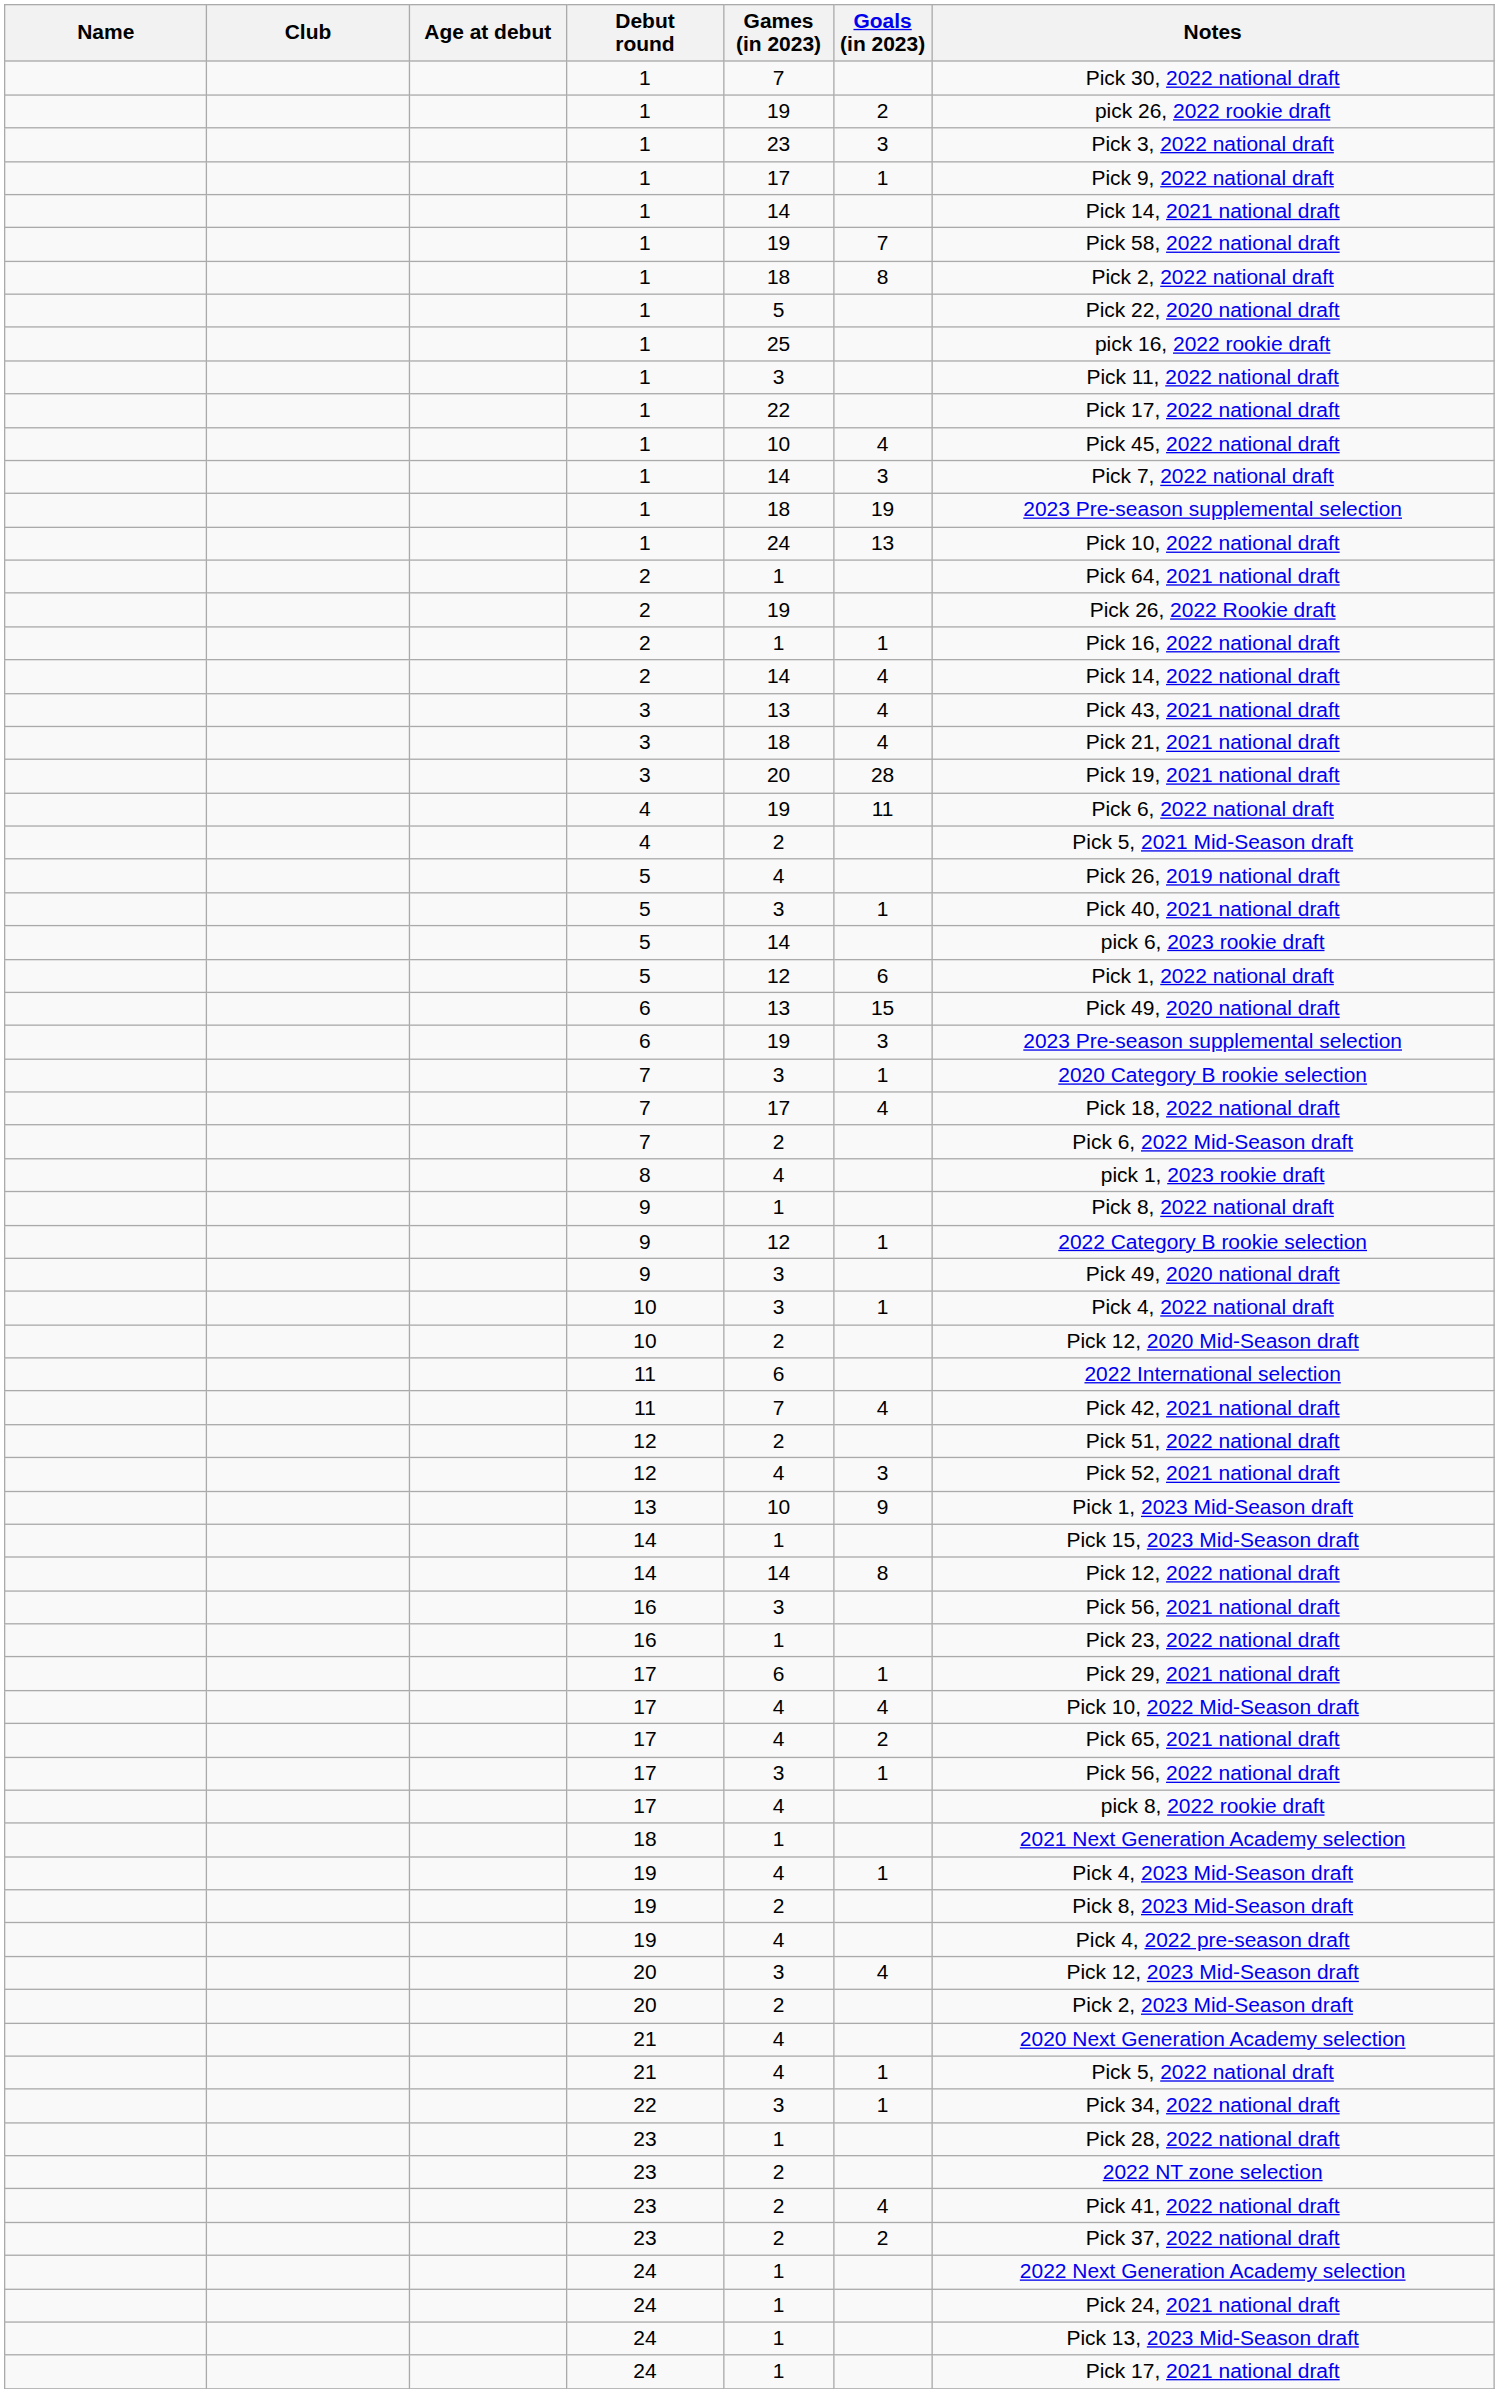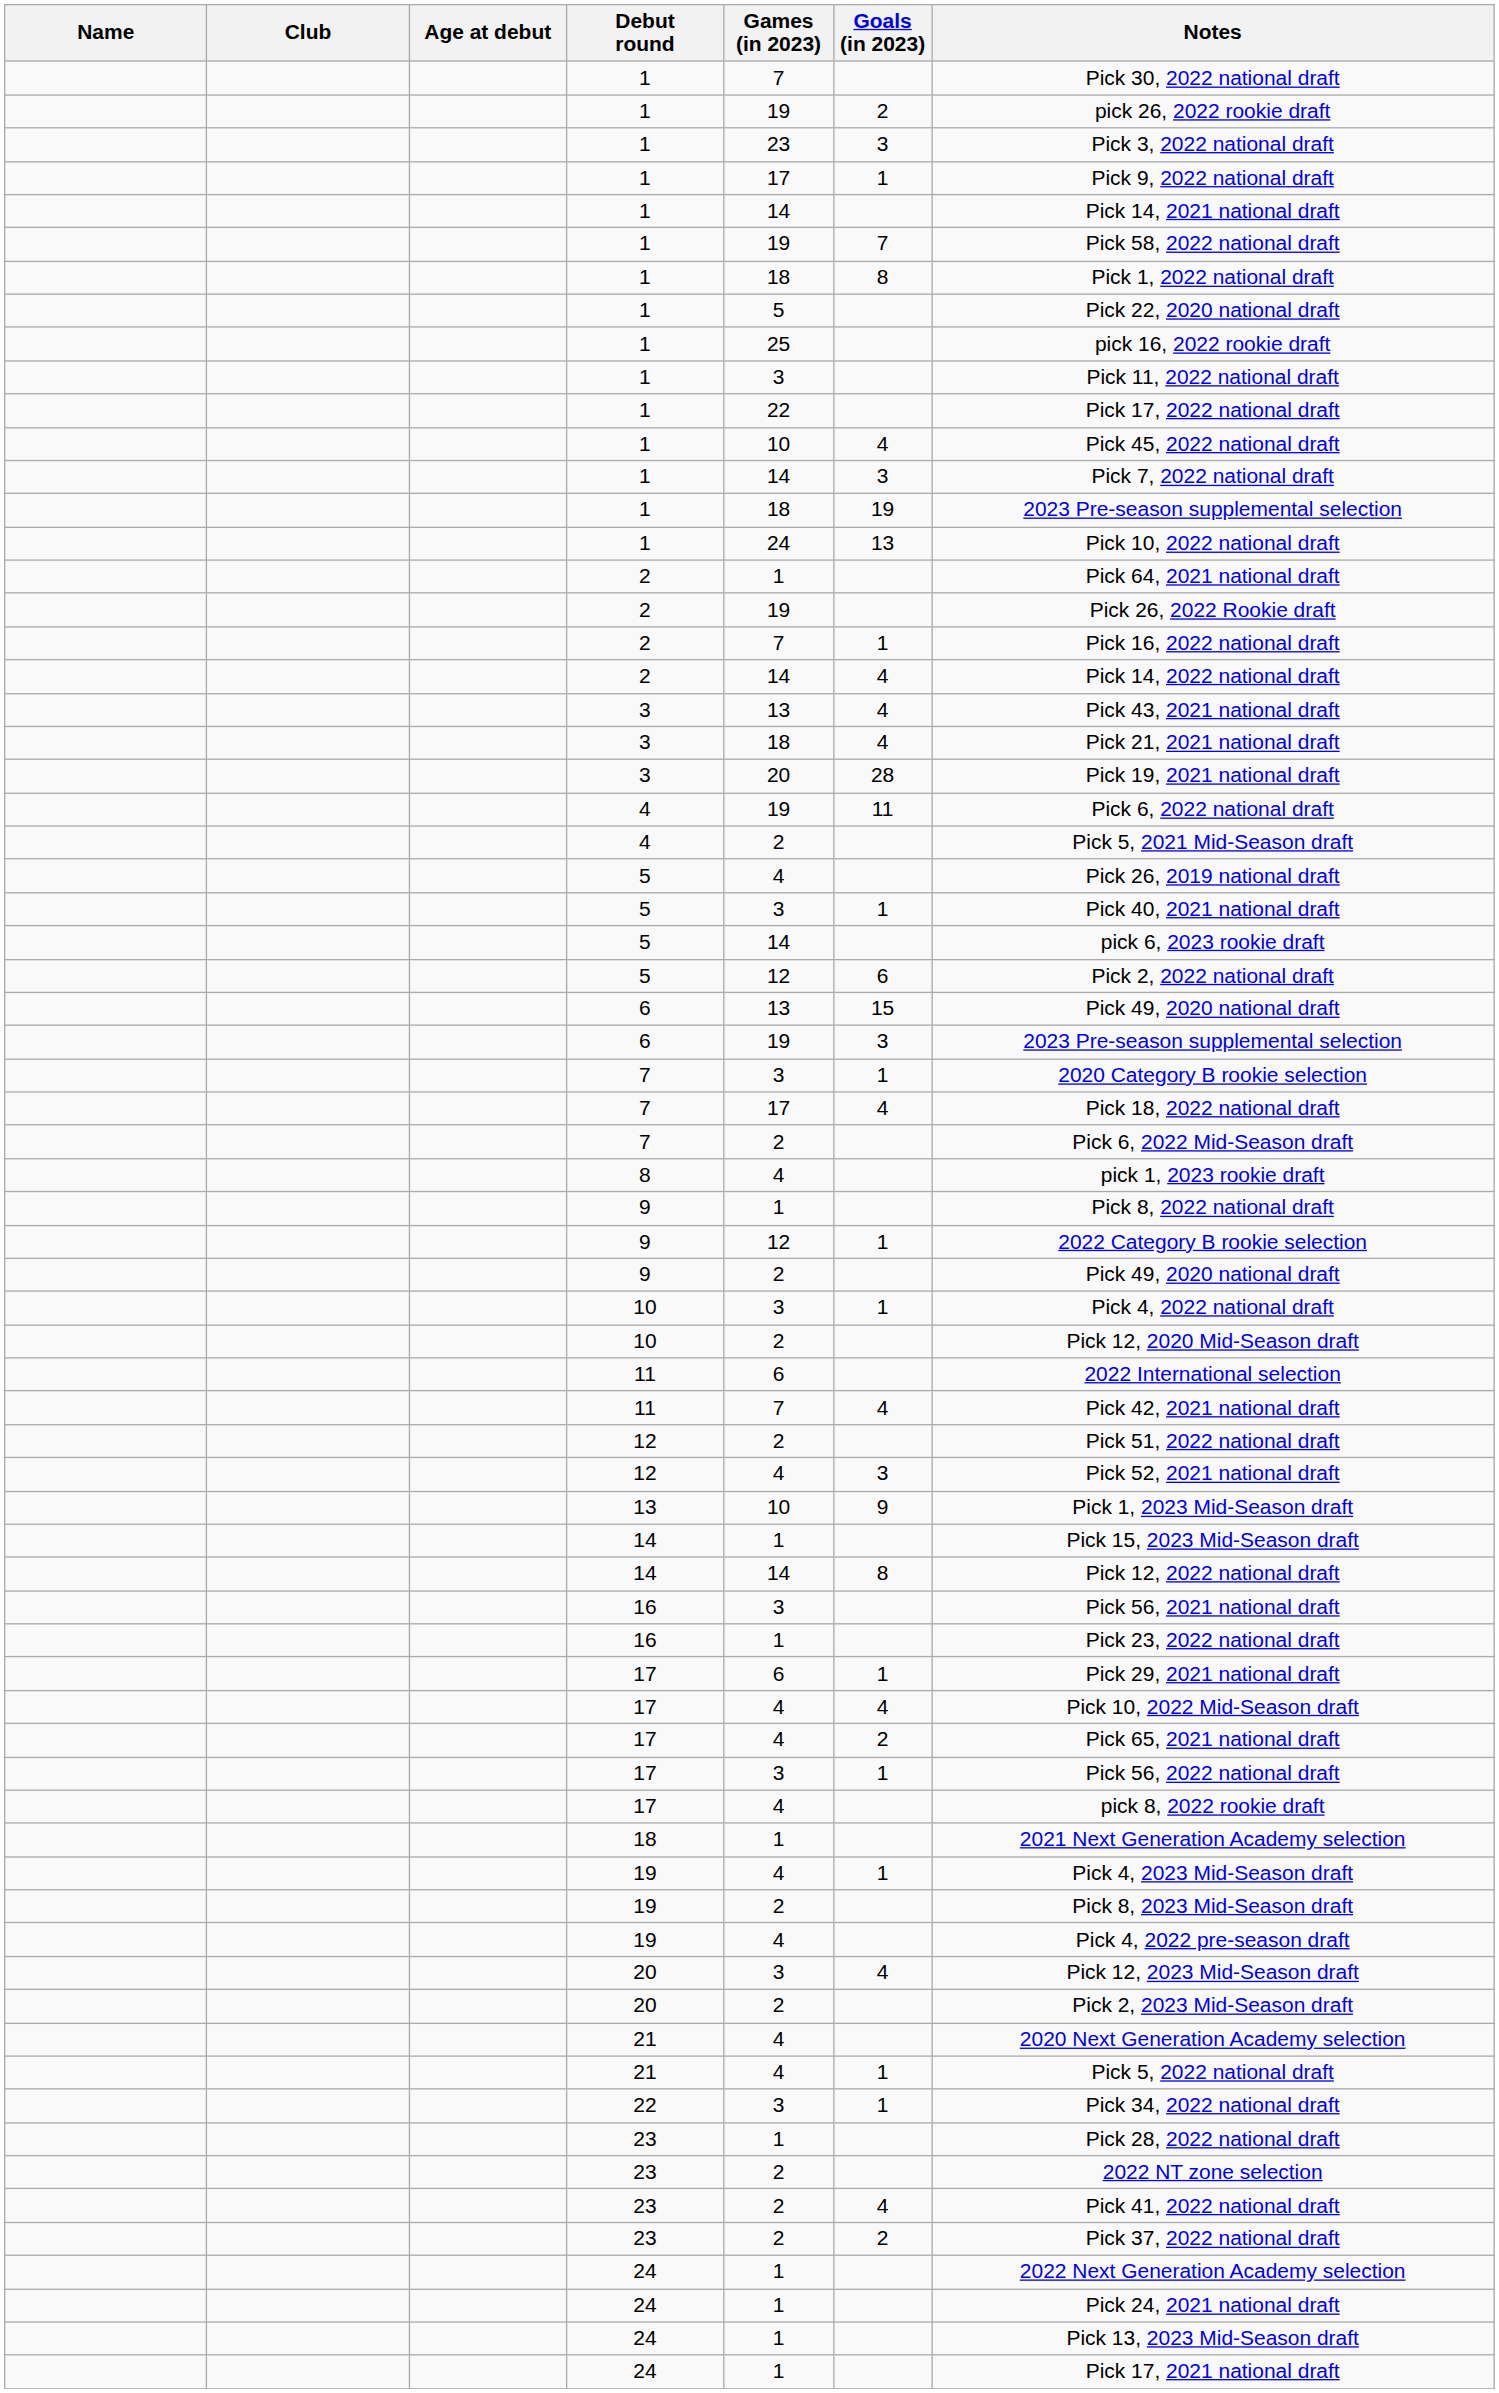(1213, 277) Pick 2, 2022 national draft -> (1213, 277) Pick 1, 2022 national draft
(779, 643) 1 -> (779, 643) 7
(1213, 975) Pick 1, 2022 national draft -> (1213, 975) Pick 2, 2022 national draft
(779, 1274) 3 -> (779, 1274) 2
